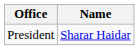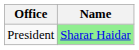(95, 34) no background -> (95, 34) lightgreen background
